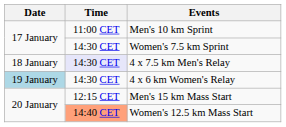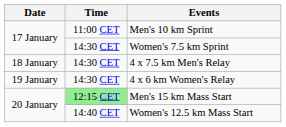(96, 63) lavender background -> (96, 63) no background
(35, 79) lightblue background -> (35, 79) no background
(96, 96) no background -> (96, 96) lightgreen background
(96, 113) lightsalmon background -> (96, 113) no background
